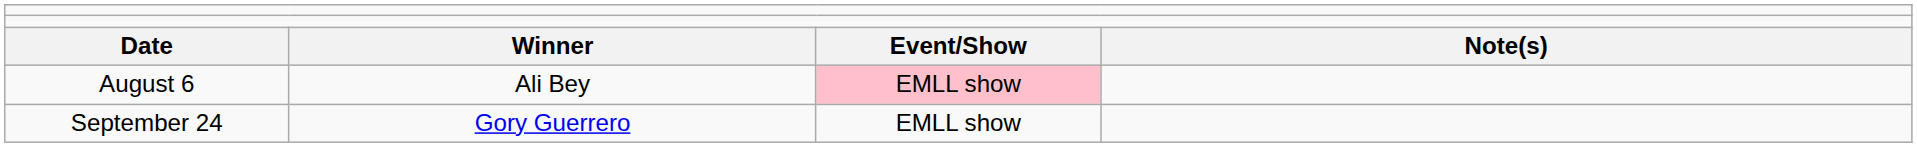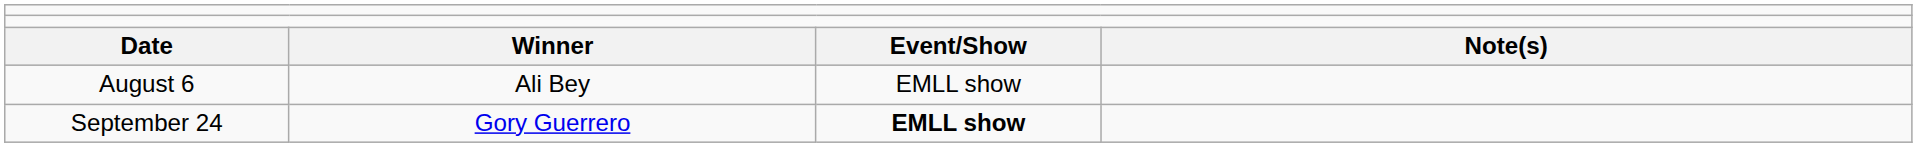(958, 84) pink background -> (958, 84) no background
(958, 122) normal -> (958, 122) bold
